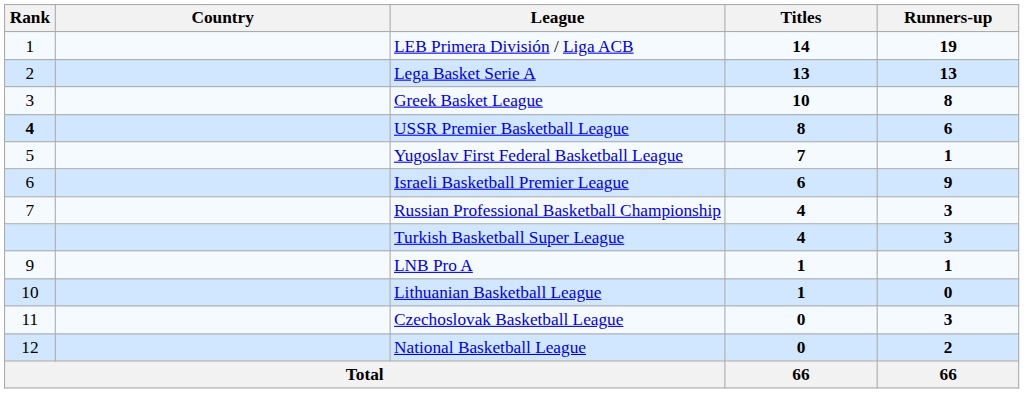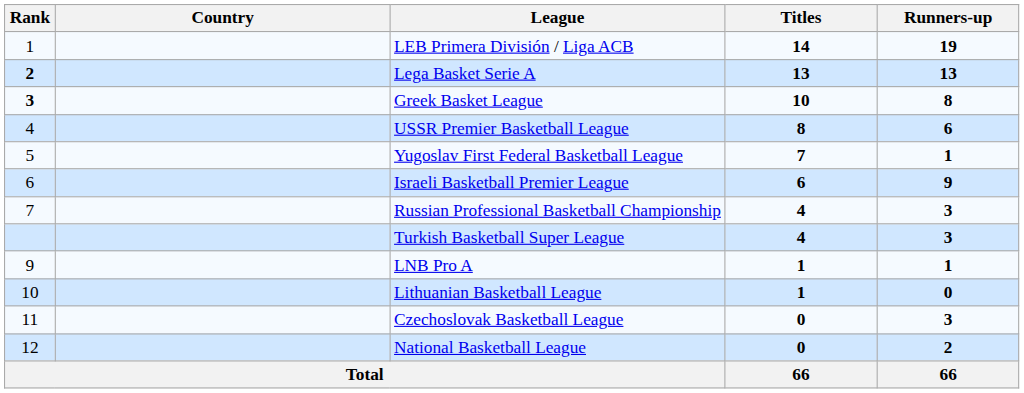(30, 73) normal -> (30, 73) bold
(30, 100) normal -> (30, 100) bold
(30, 127) bold -> (30, 127) normal
